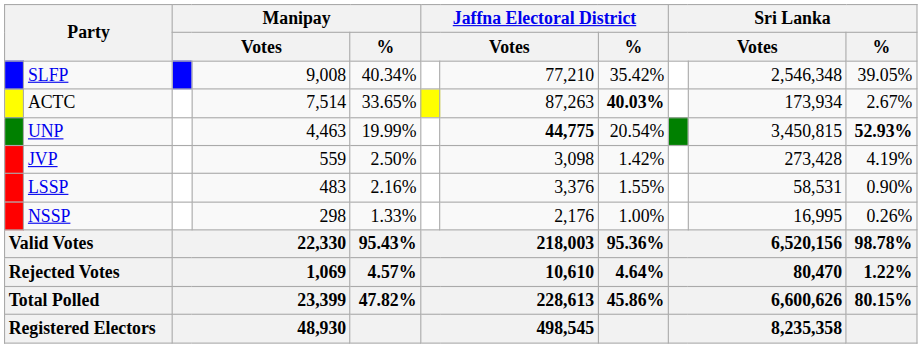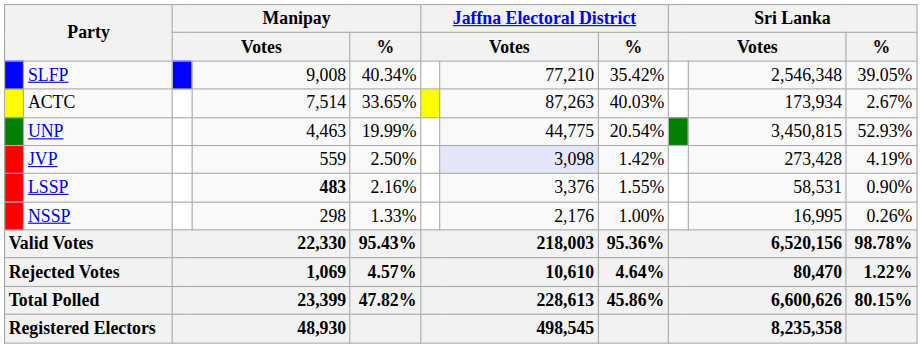(636, 103) bold -> (637, 103) normal
(570, 131) bold -> (570, 131) normal
(883, 131) bold -> (885, 131) normal
(574, 159) no background -> (574, 159) lavender background
(333, 187) normal -> (333, 187) bold
